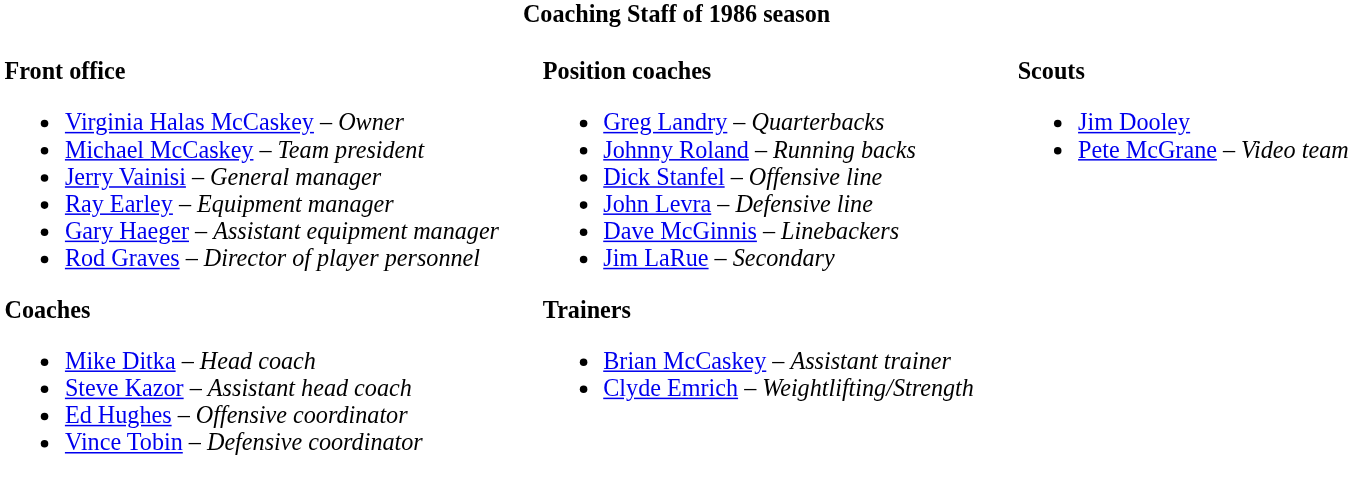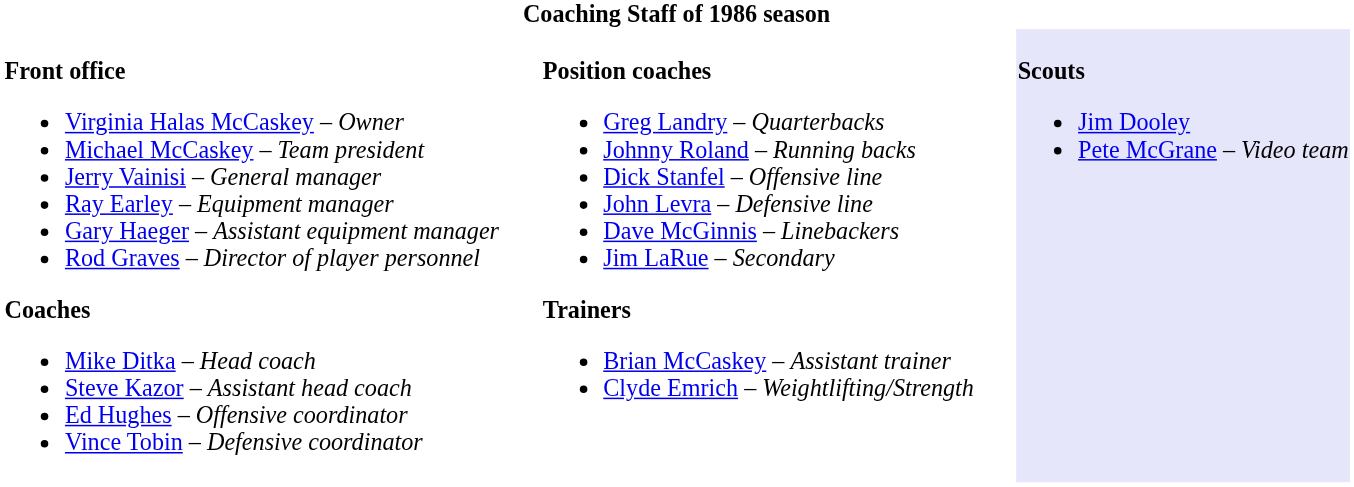(1183, 111) no background -> (1183, 111) lavender background
